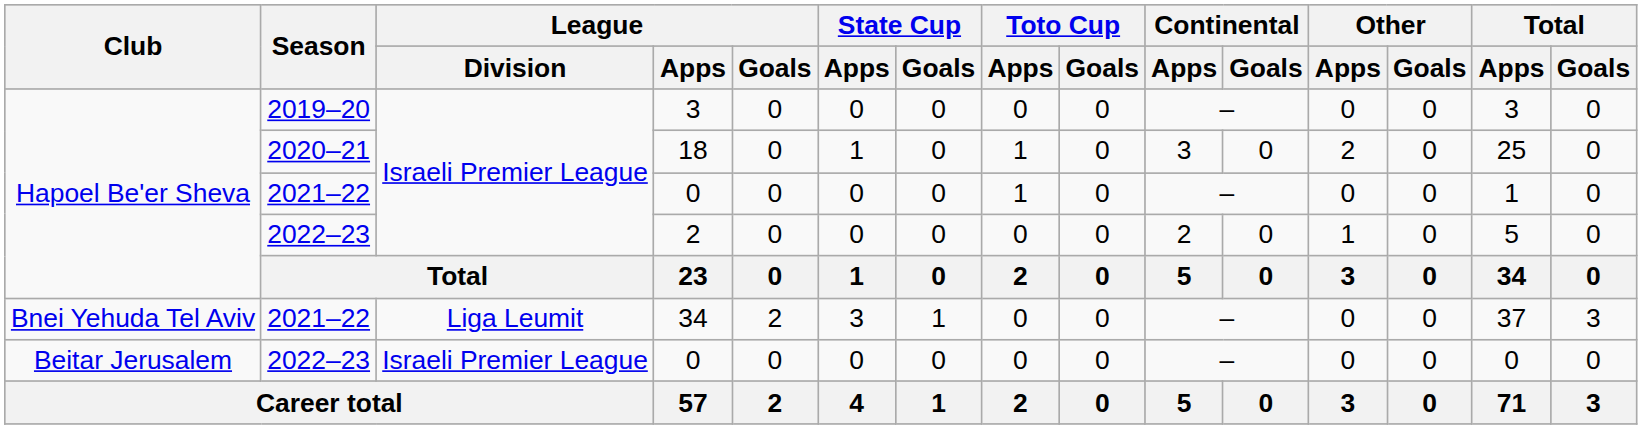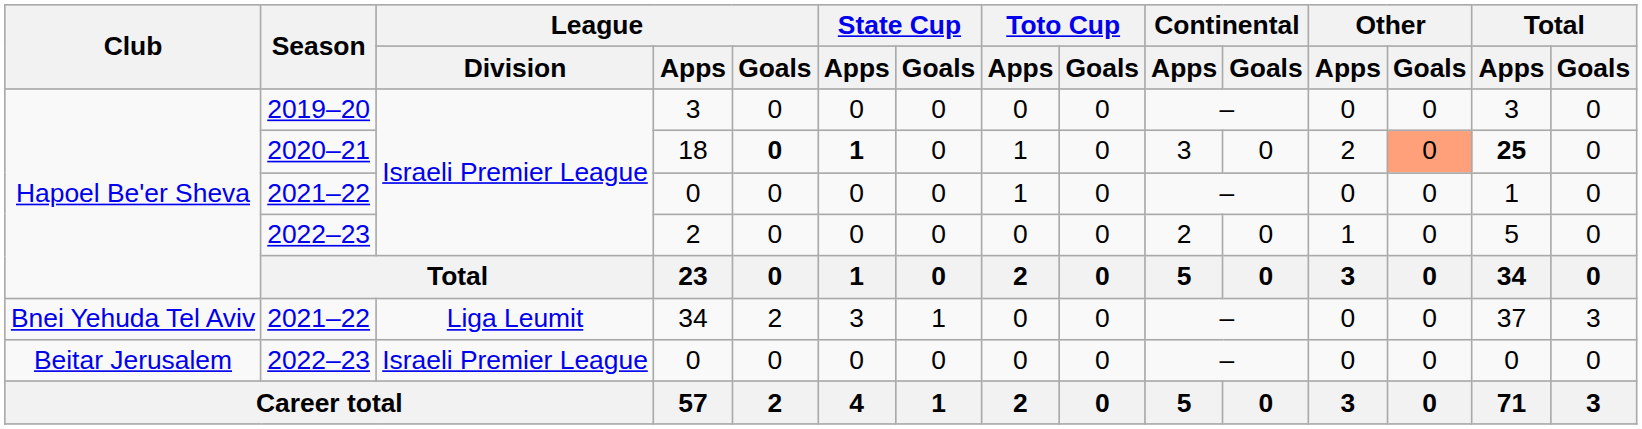(775, 151) normal -> (775, 151) bold
(857, 151) normal -> (857, 151) bold
(1430, 151) no background -> (1430, 151) lightsalmon background
(1512, 151) normal -> (1512, 151) bold
